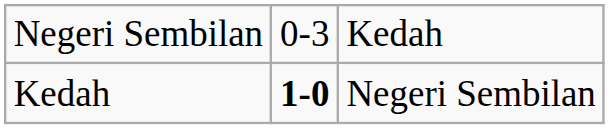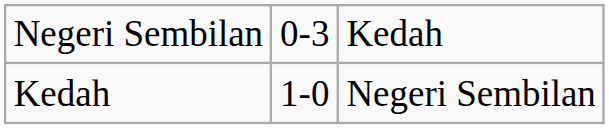(305, 92) bold -> (305, 92) normal
